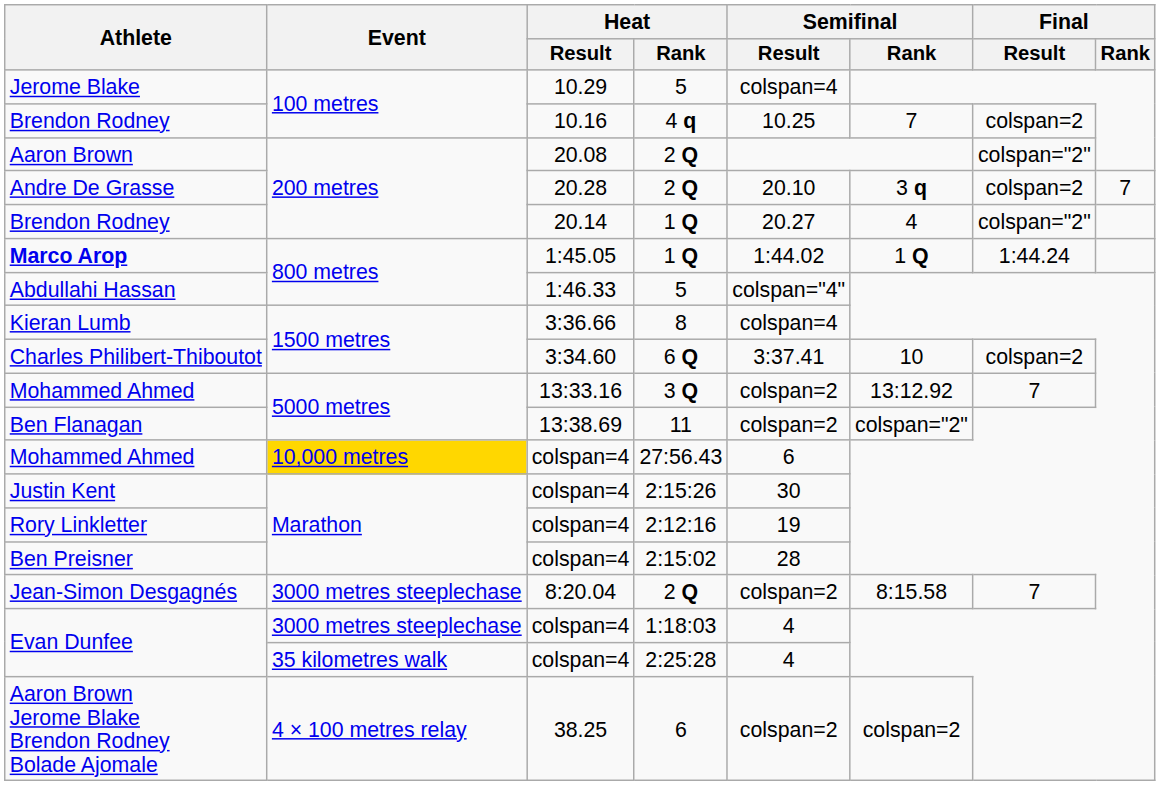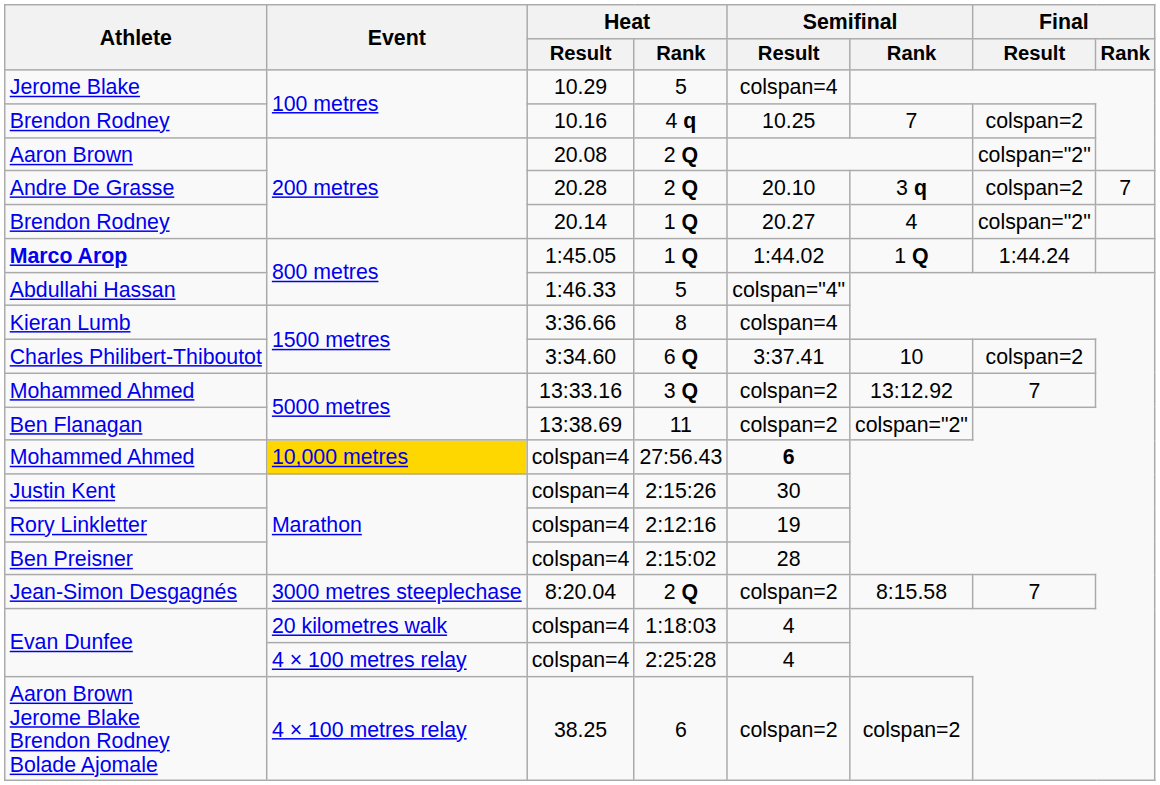(789, 458) normal -> (789, 458) bold
(397, 626) 3000 metres steeplechase -> (359, 626) 20 kilometres walk
(359, 660) 35 kilometres walk -> (369, 660) 4 × 100 metres relay
